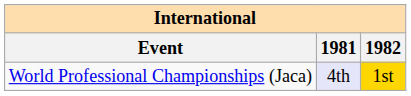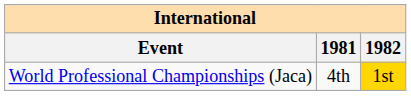(338, 76) lavender background -> (338, 76) no background
